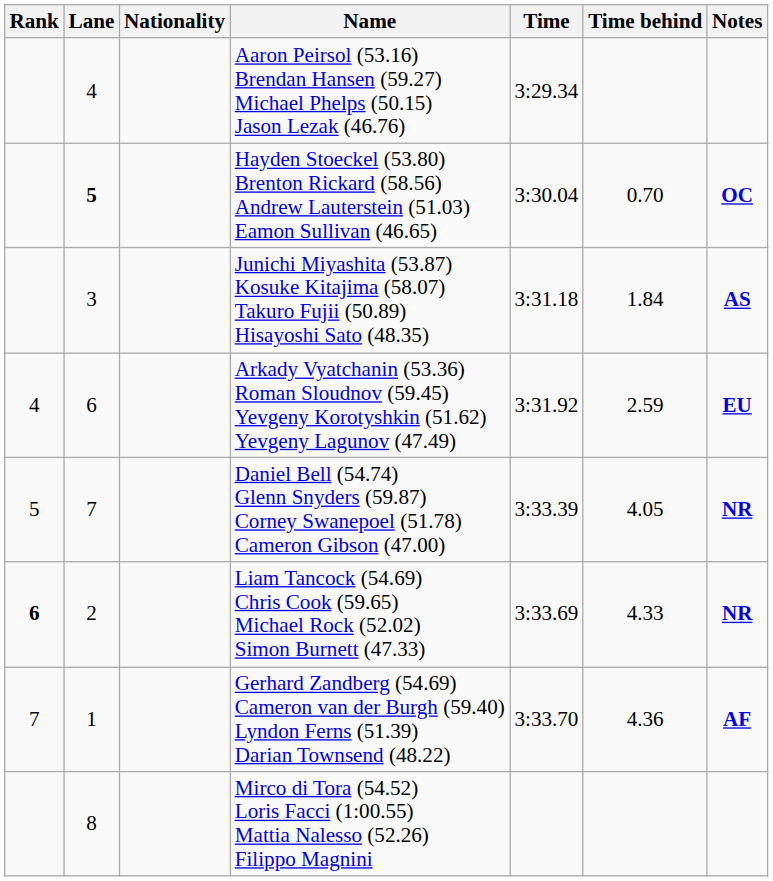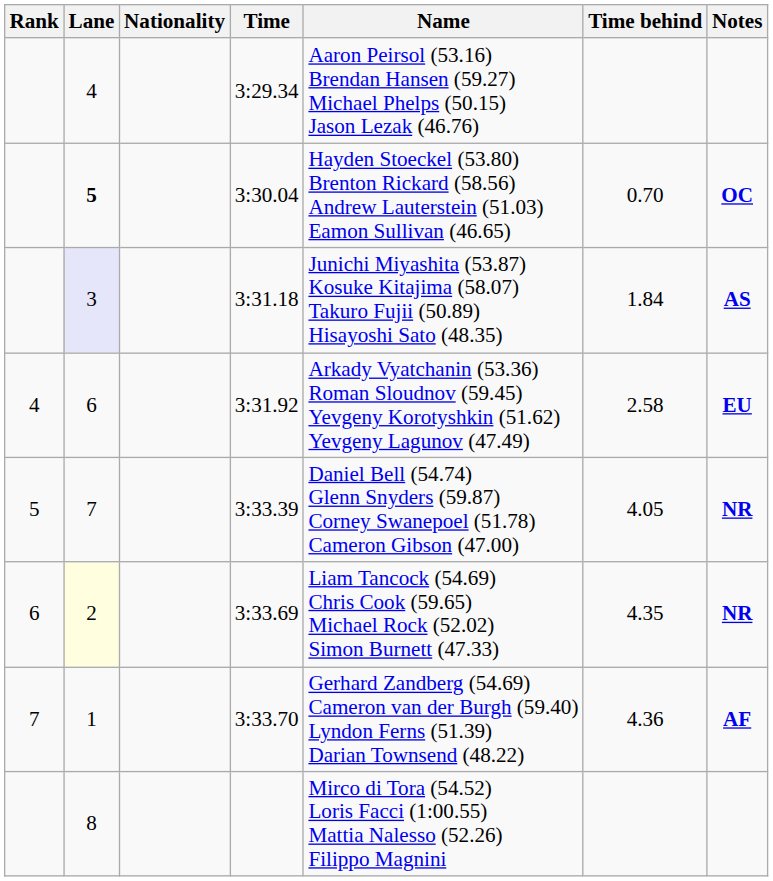columns swapped: (370, 21) <-> (546, 21)
(91, 299) no background -> (91, 299) lavender background
(645, 404) 2.59 -> (645, 404) 2.58
(34, 614) bold -> (34, 614) normal
(91, 614) no background -> (91, 614) lightyellow background
(645, 614) 4.33 -> (645, 614) 4.35
